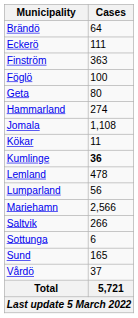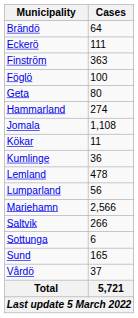(96, 158) bold -> (96, 158) normal
